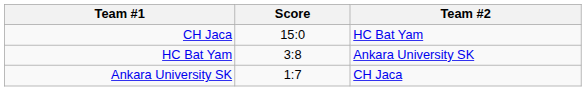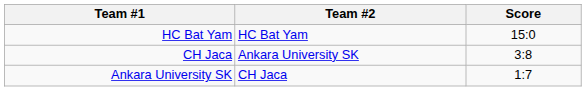columns swapped: (293, 14) <-> (466, 14)
(208, 34) CH Jaca -> (197, 34) HC Bat Yam
(197, 55) HC Bat Yam -> (208, 55) CH Jaca
